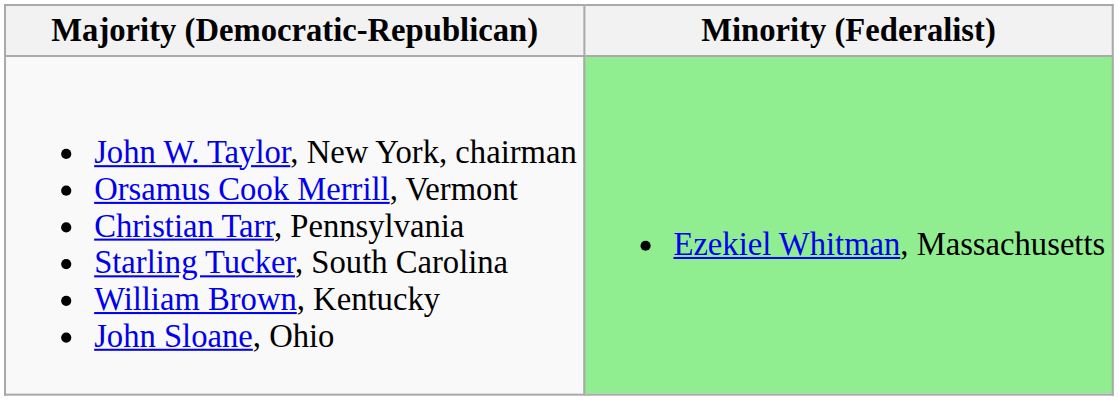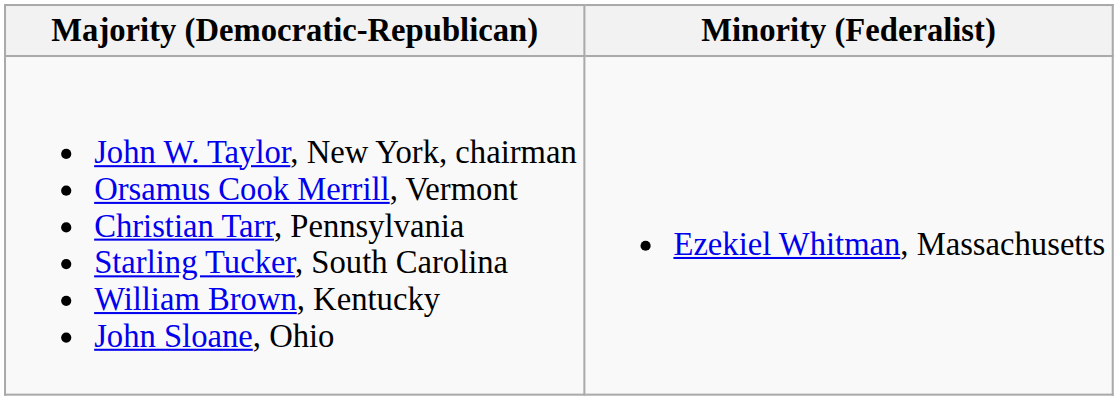(849, 244) lightgreen background -> (849, 244) no background
